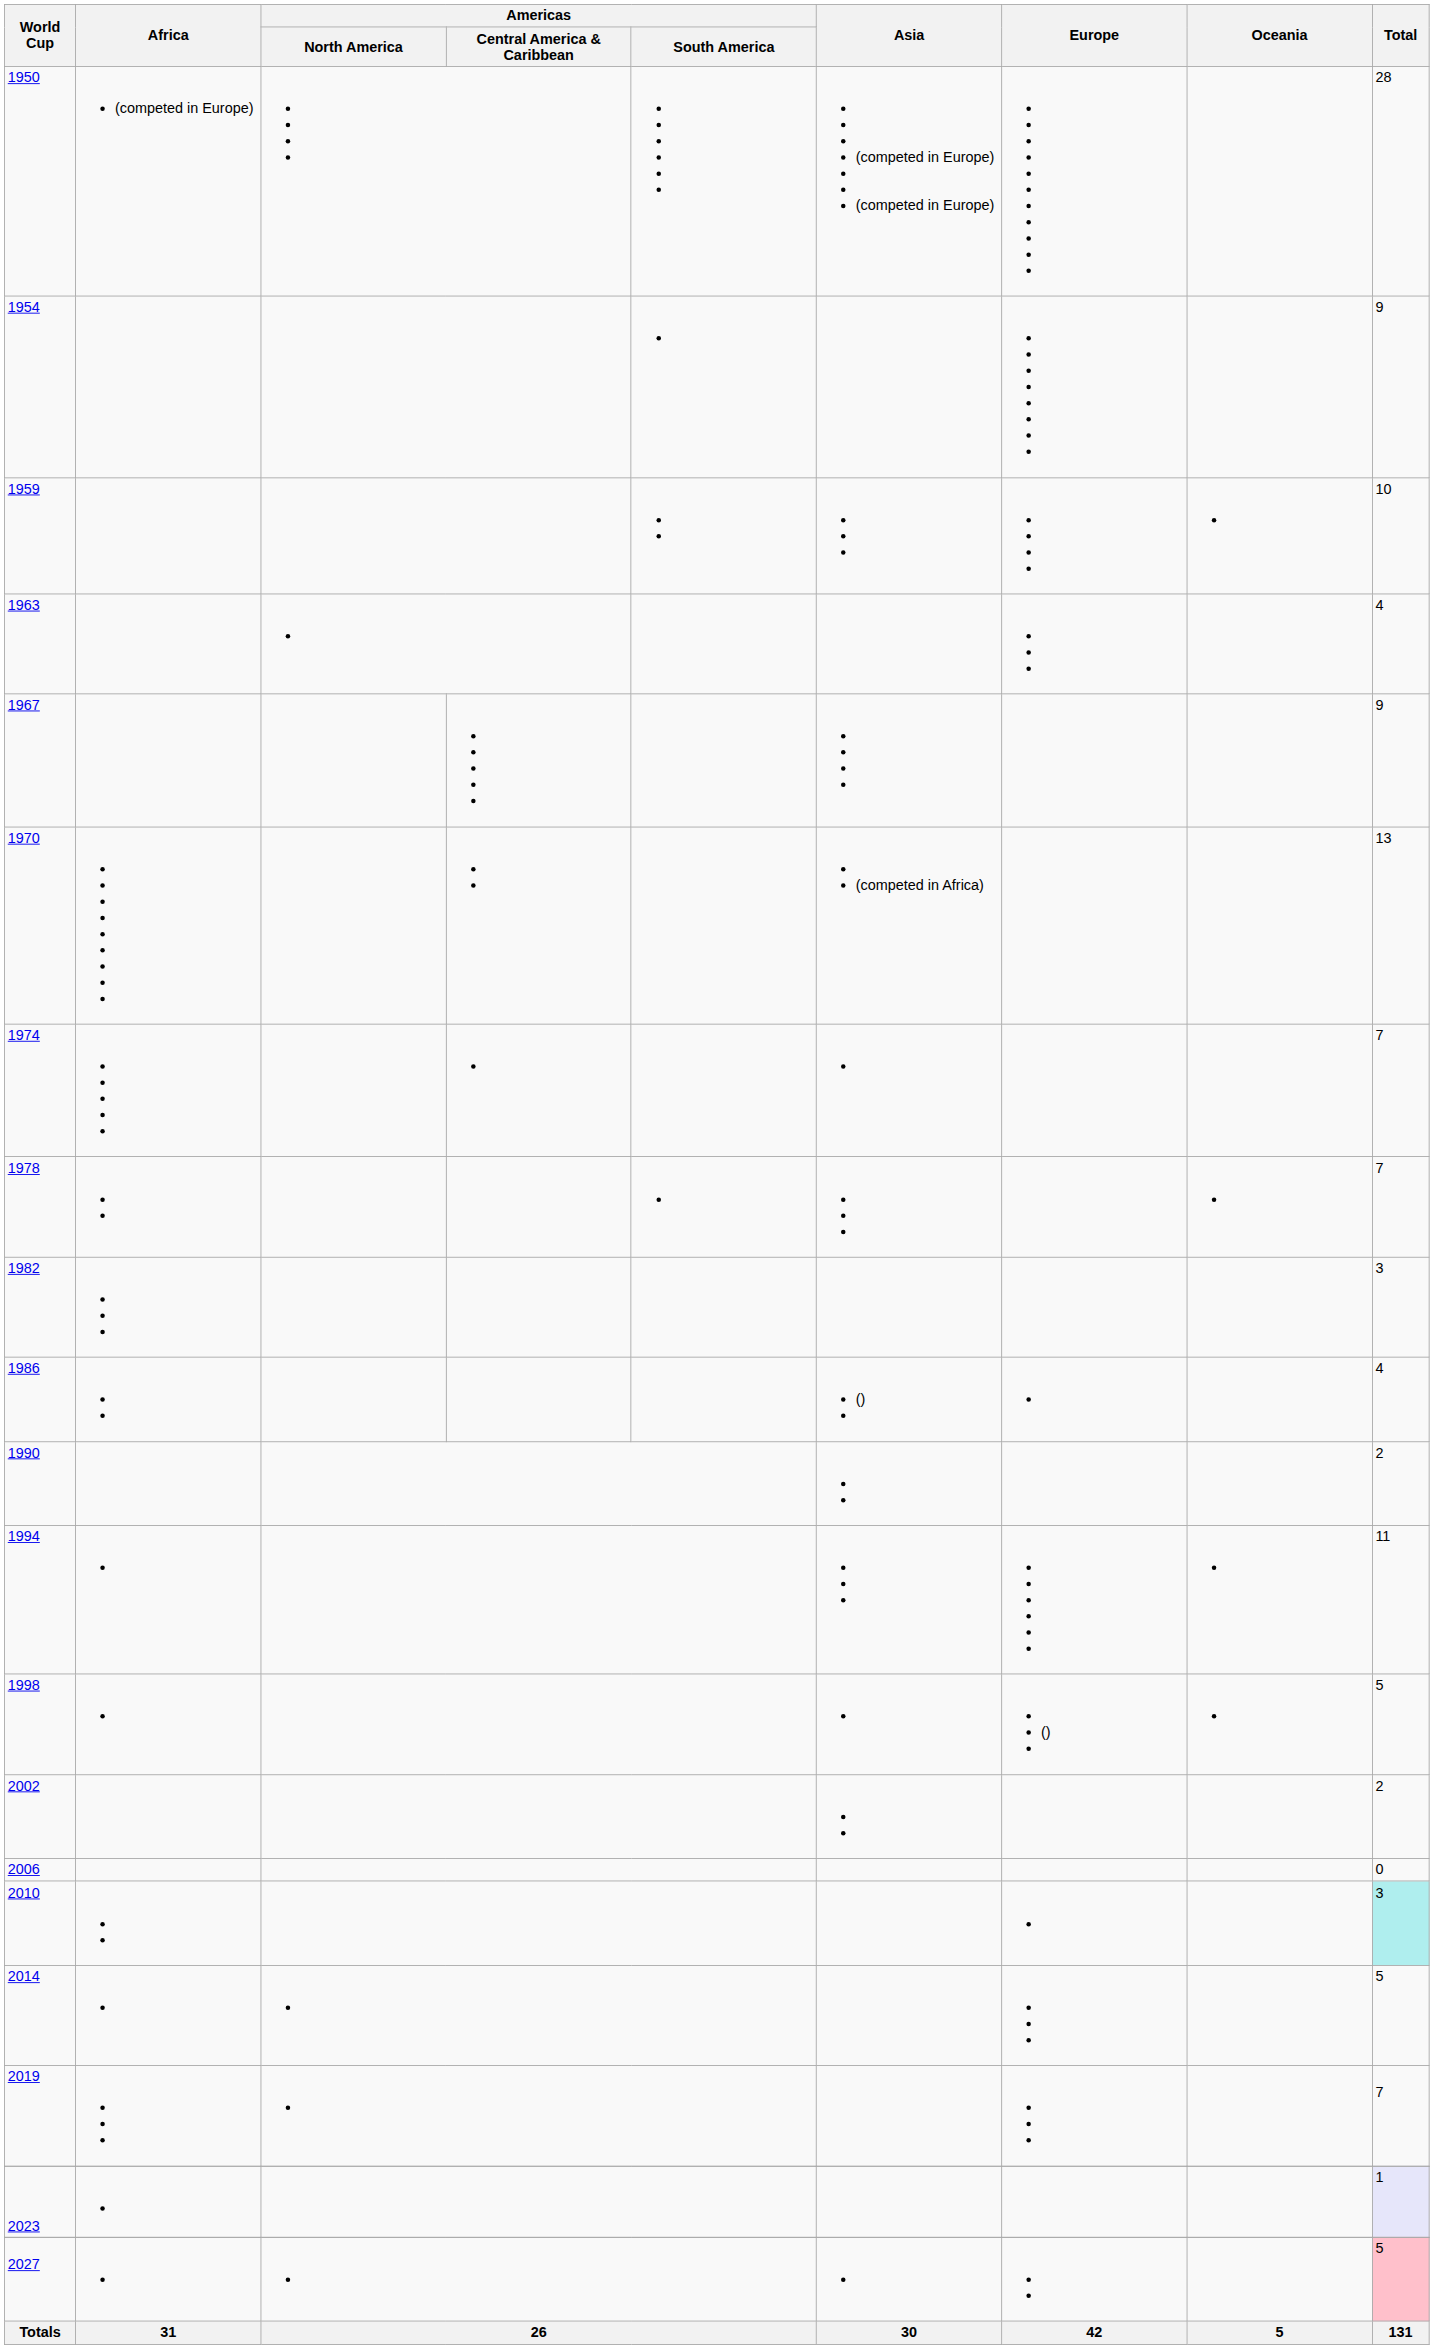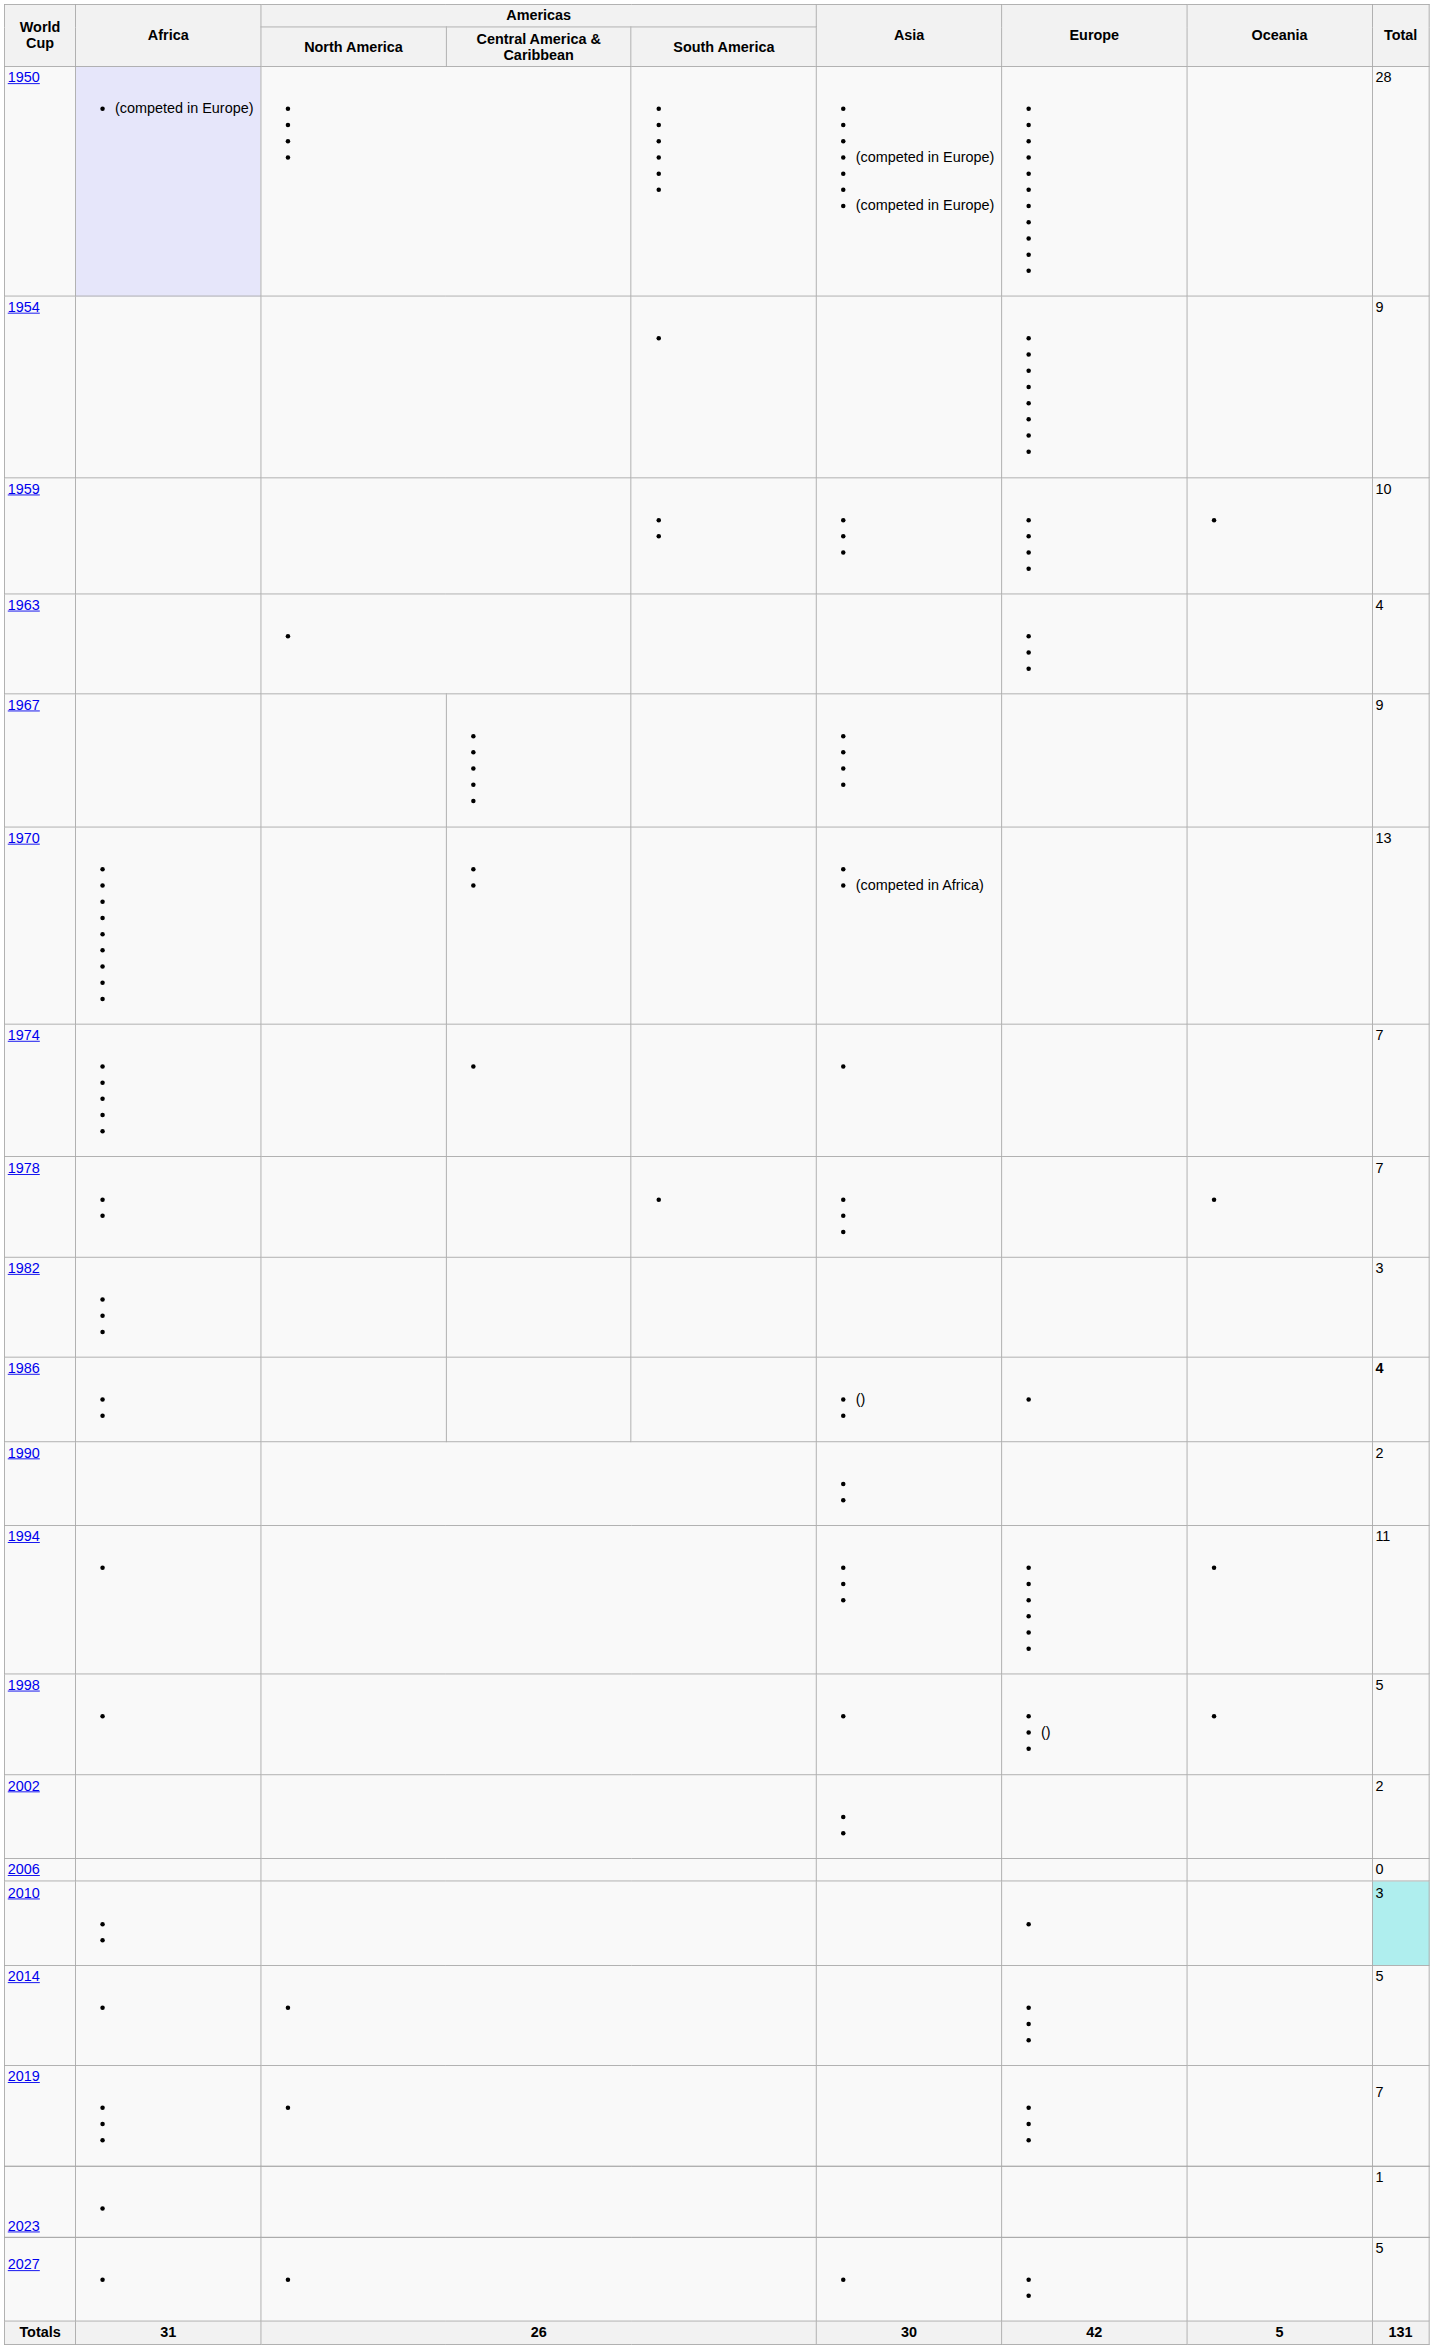(168, 108) no background -> (168, 108) lavender background
(1379, 1368) normal -> (1379, 1368) bold
(1379, 2177) lavender background -> (1379, 2177) no background
(1379, 2248) pink background -> (1379, 2248) no background
